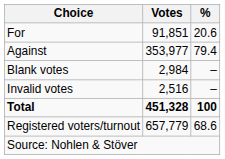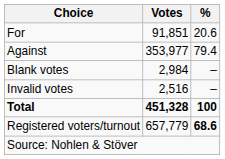(205, 126) normal -> (205, 126) bold
